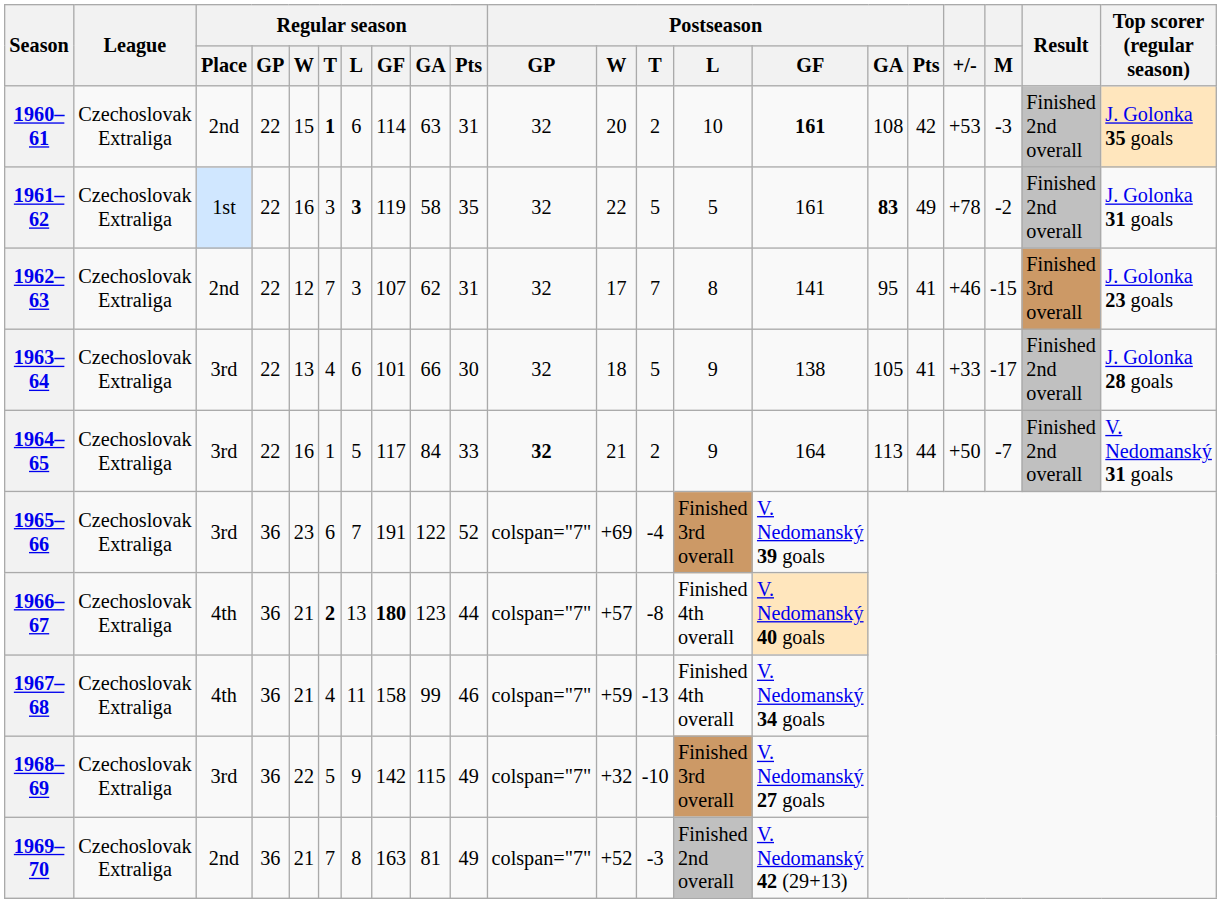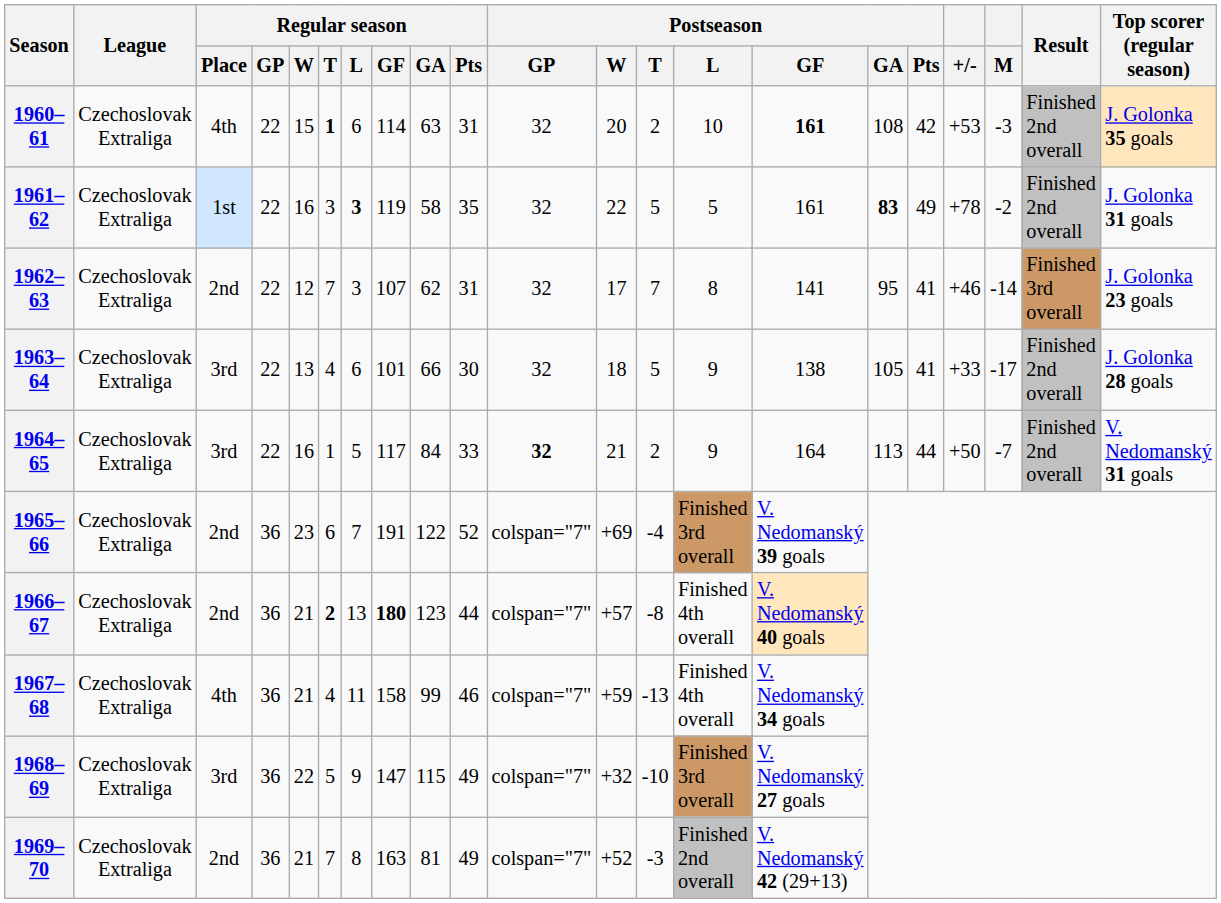(224, 126) 2nd -> (224, 126) 4th
(1003, 288) -15 -> (1003, 288) -14
(224, 532) 3rd -> (224, 532) 2nd
(224, 613) 4th -> (224, 613) 2nd
(391, 776) 142 -> (391, 776) 147
